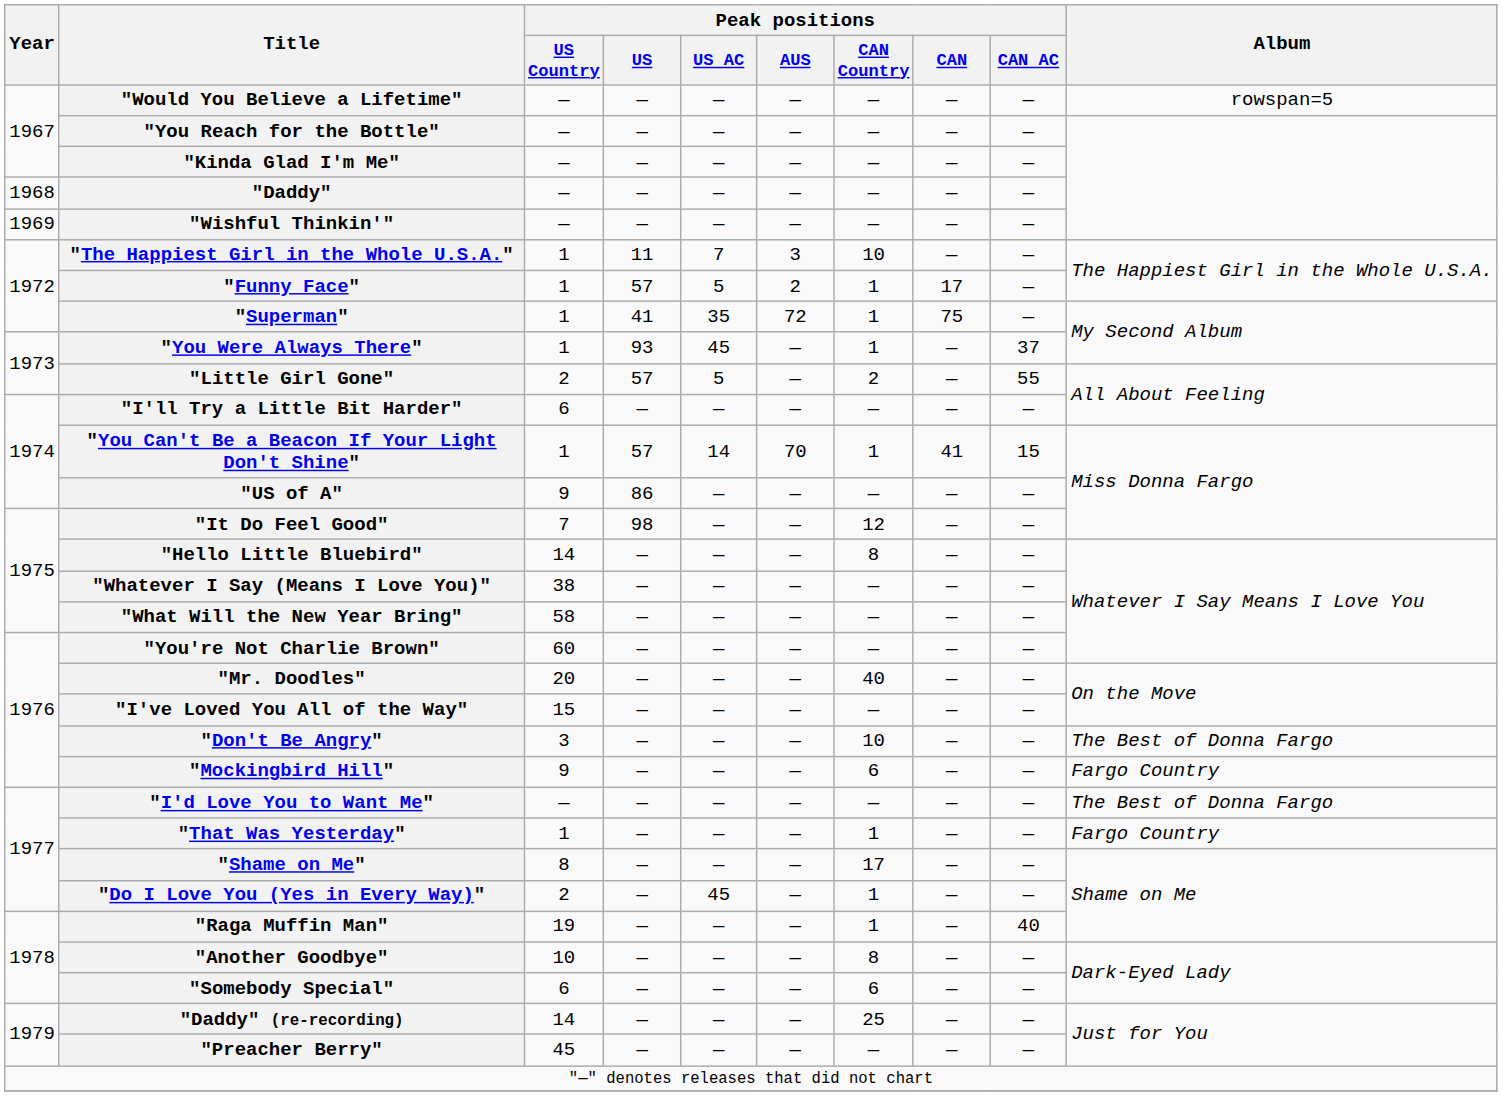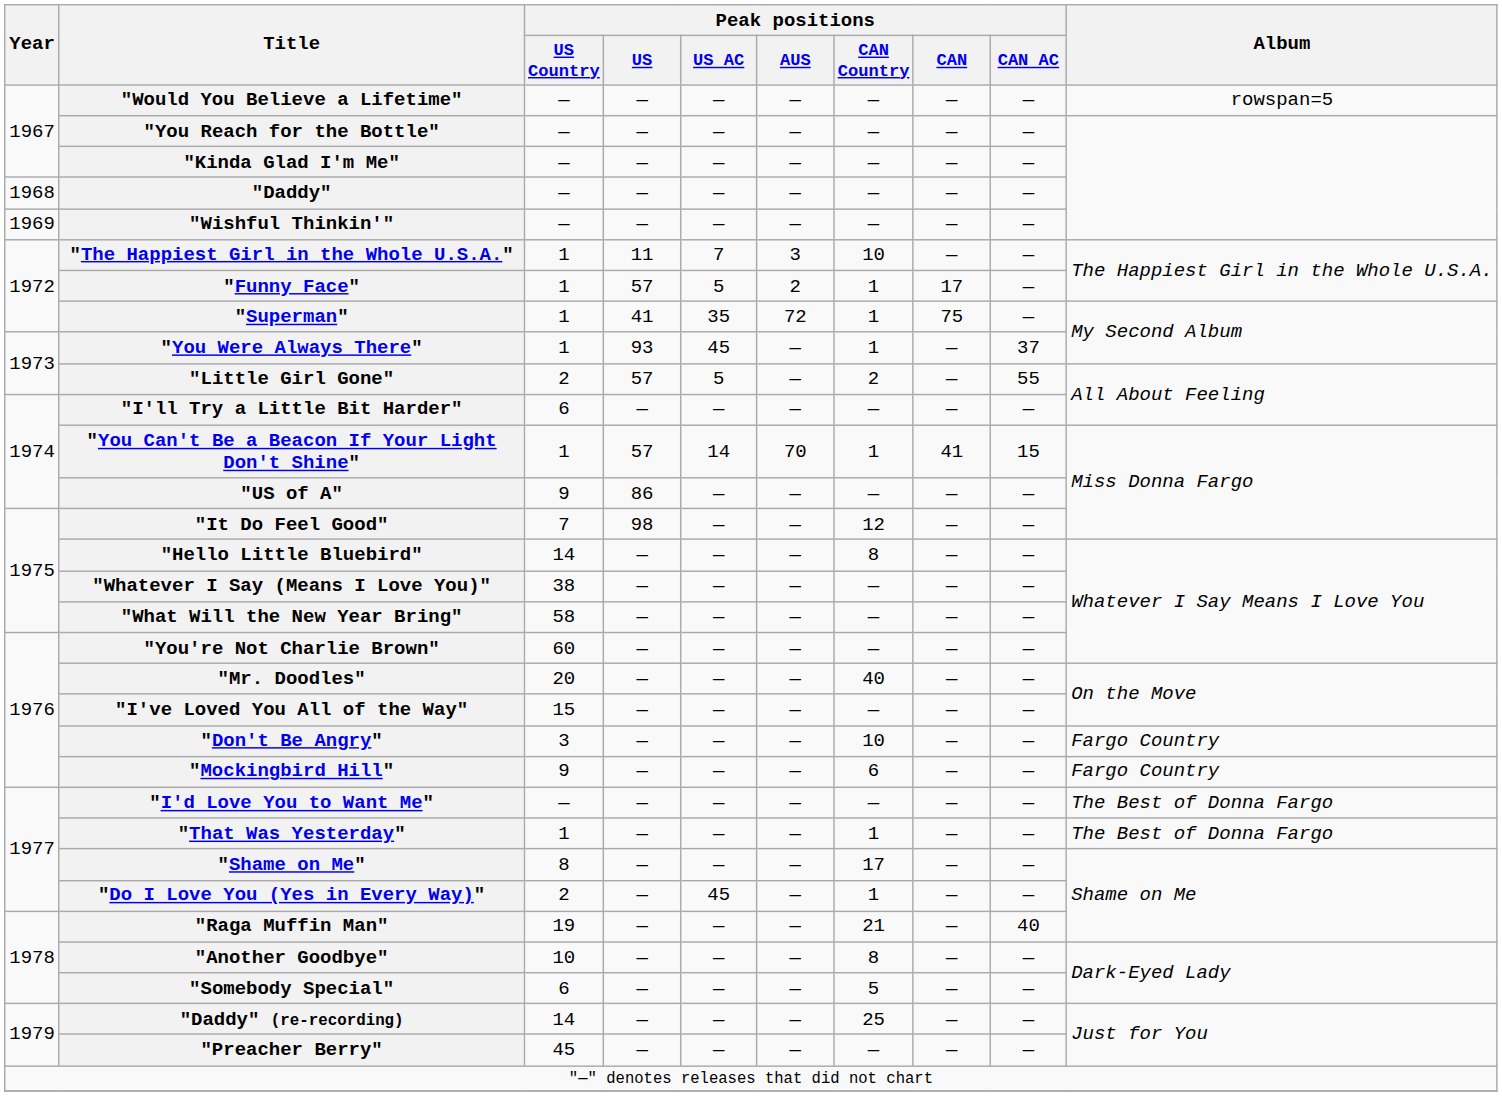(1202, 741) The Best of Donna Fargo -> (1145, 741) Fargo Country
(1145, 834) Fargo Country -> (1202, 834) The Best of Donna Fargo
(874, 926) 1 -> (874, 926) 21
(874, 988) 6 -> (874, 988) 5
